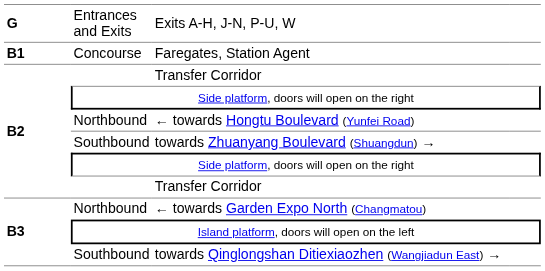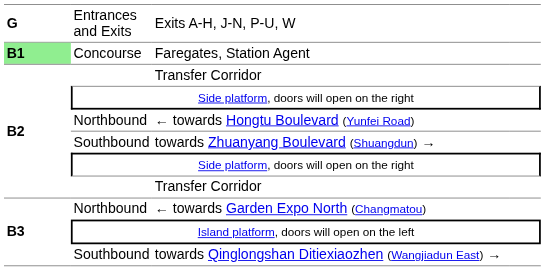(16, 53) no background -> (16, 53) lightgreen background
